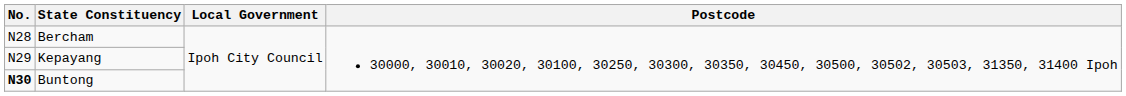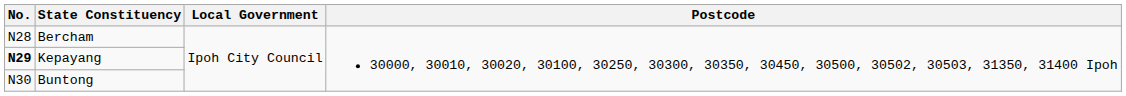(20, 59) normal -> (20, 59) bold
(20, 80) bold -> (20, 80) normal
